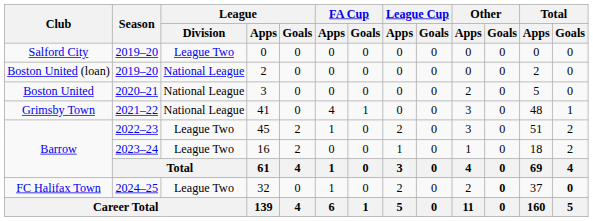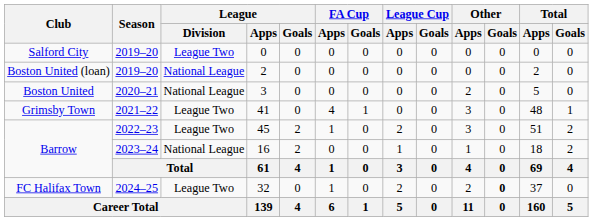(204, 110) National League -> (204, 110) League Two
(204, 149) League Two -> (204, 149) National League
(570, 187) bold -> (570, 187) normal
